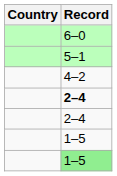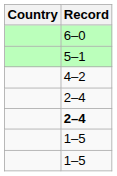(75, 98) bold -> (75, 98) normal
(75, 118) normal -> (75, 118) bold
(75, 160) lightgreen background -> (75, 160) no background
